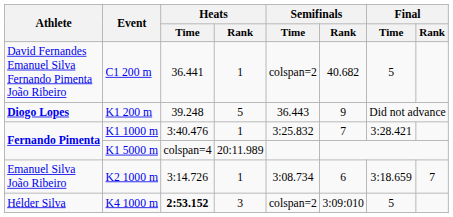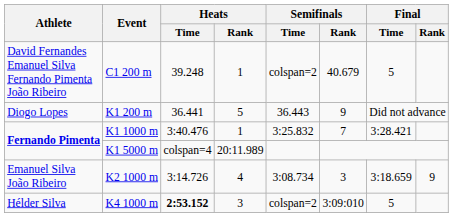(187, 72) 36.441 -> (187, 72) 39.248
(343, 72) 40.682 -> (343, 72) 40.679
(38, 112) bold -> (37, 112) normal
(187, 112) 39.248 -> (187, 112) 36.441
(240, 177) 1 -> (240, 177) 4
(343, 177) 6 -> (343, 177) 3
(432, 177) 7 -> (432, 177) 9
